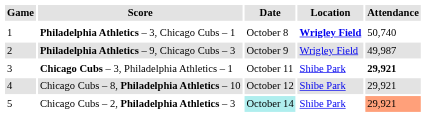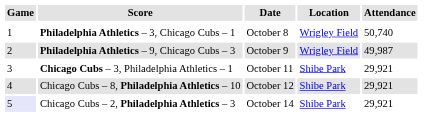(330, 32) bold -> (329, 32) normal
(382, 68) bold -> (379, 68) normal
(10, 104) no background -> (10, 104) lavender background
(270, 104) paleturquoise background -> (270, 104) no background
(382, 104) lightsalmon background -> (379, 104) no background
